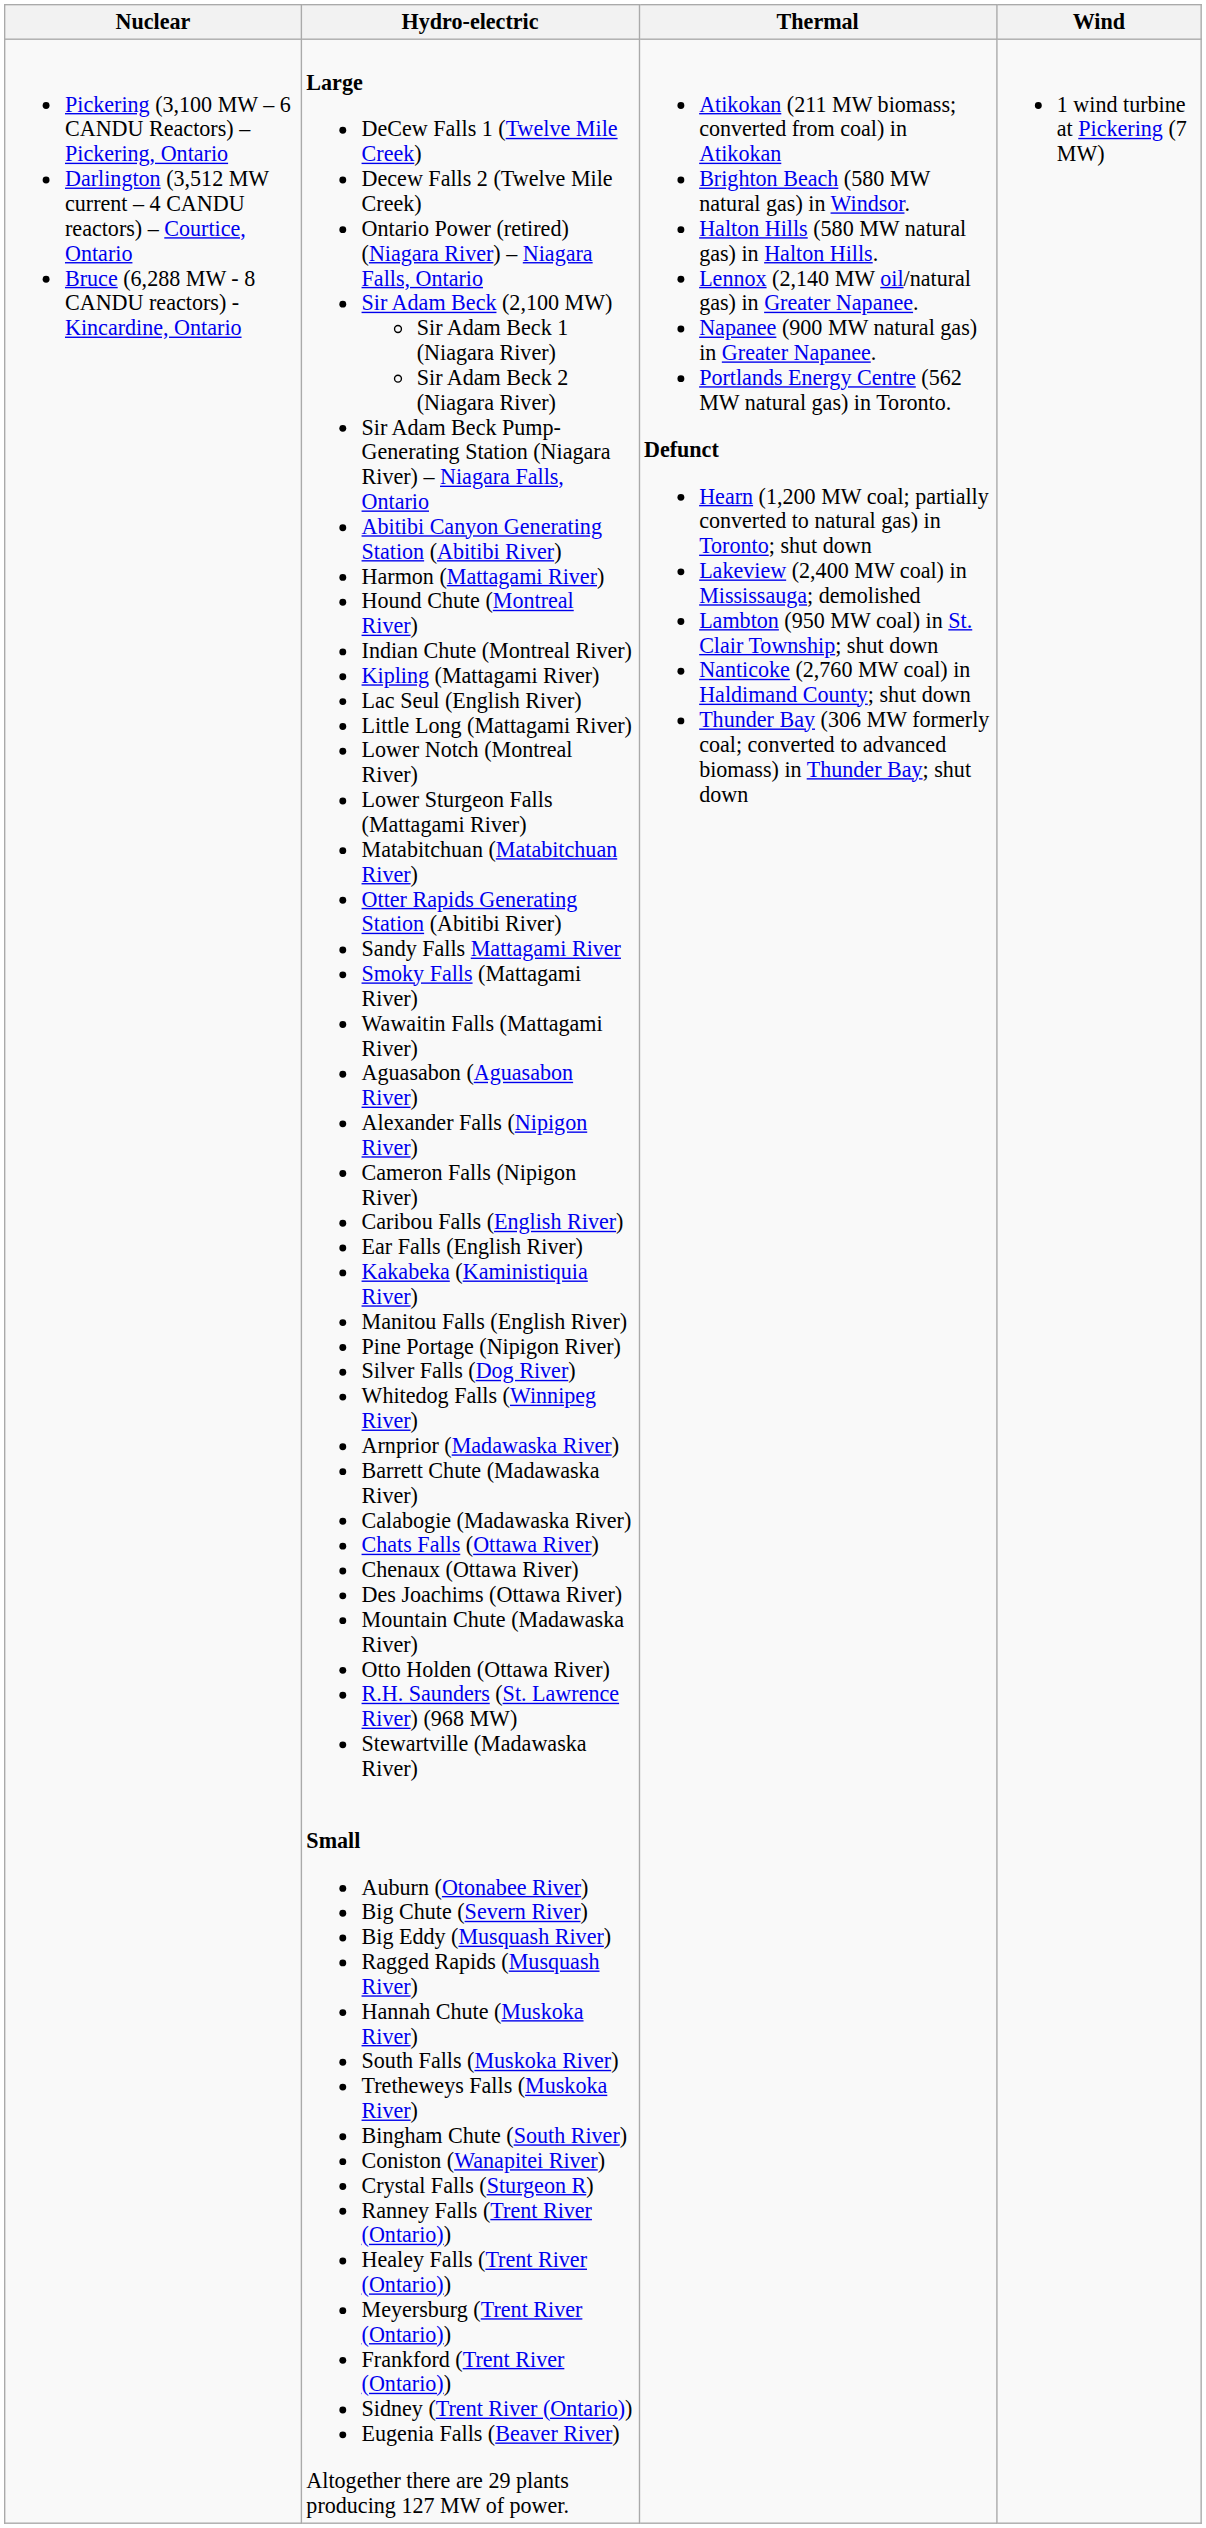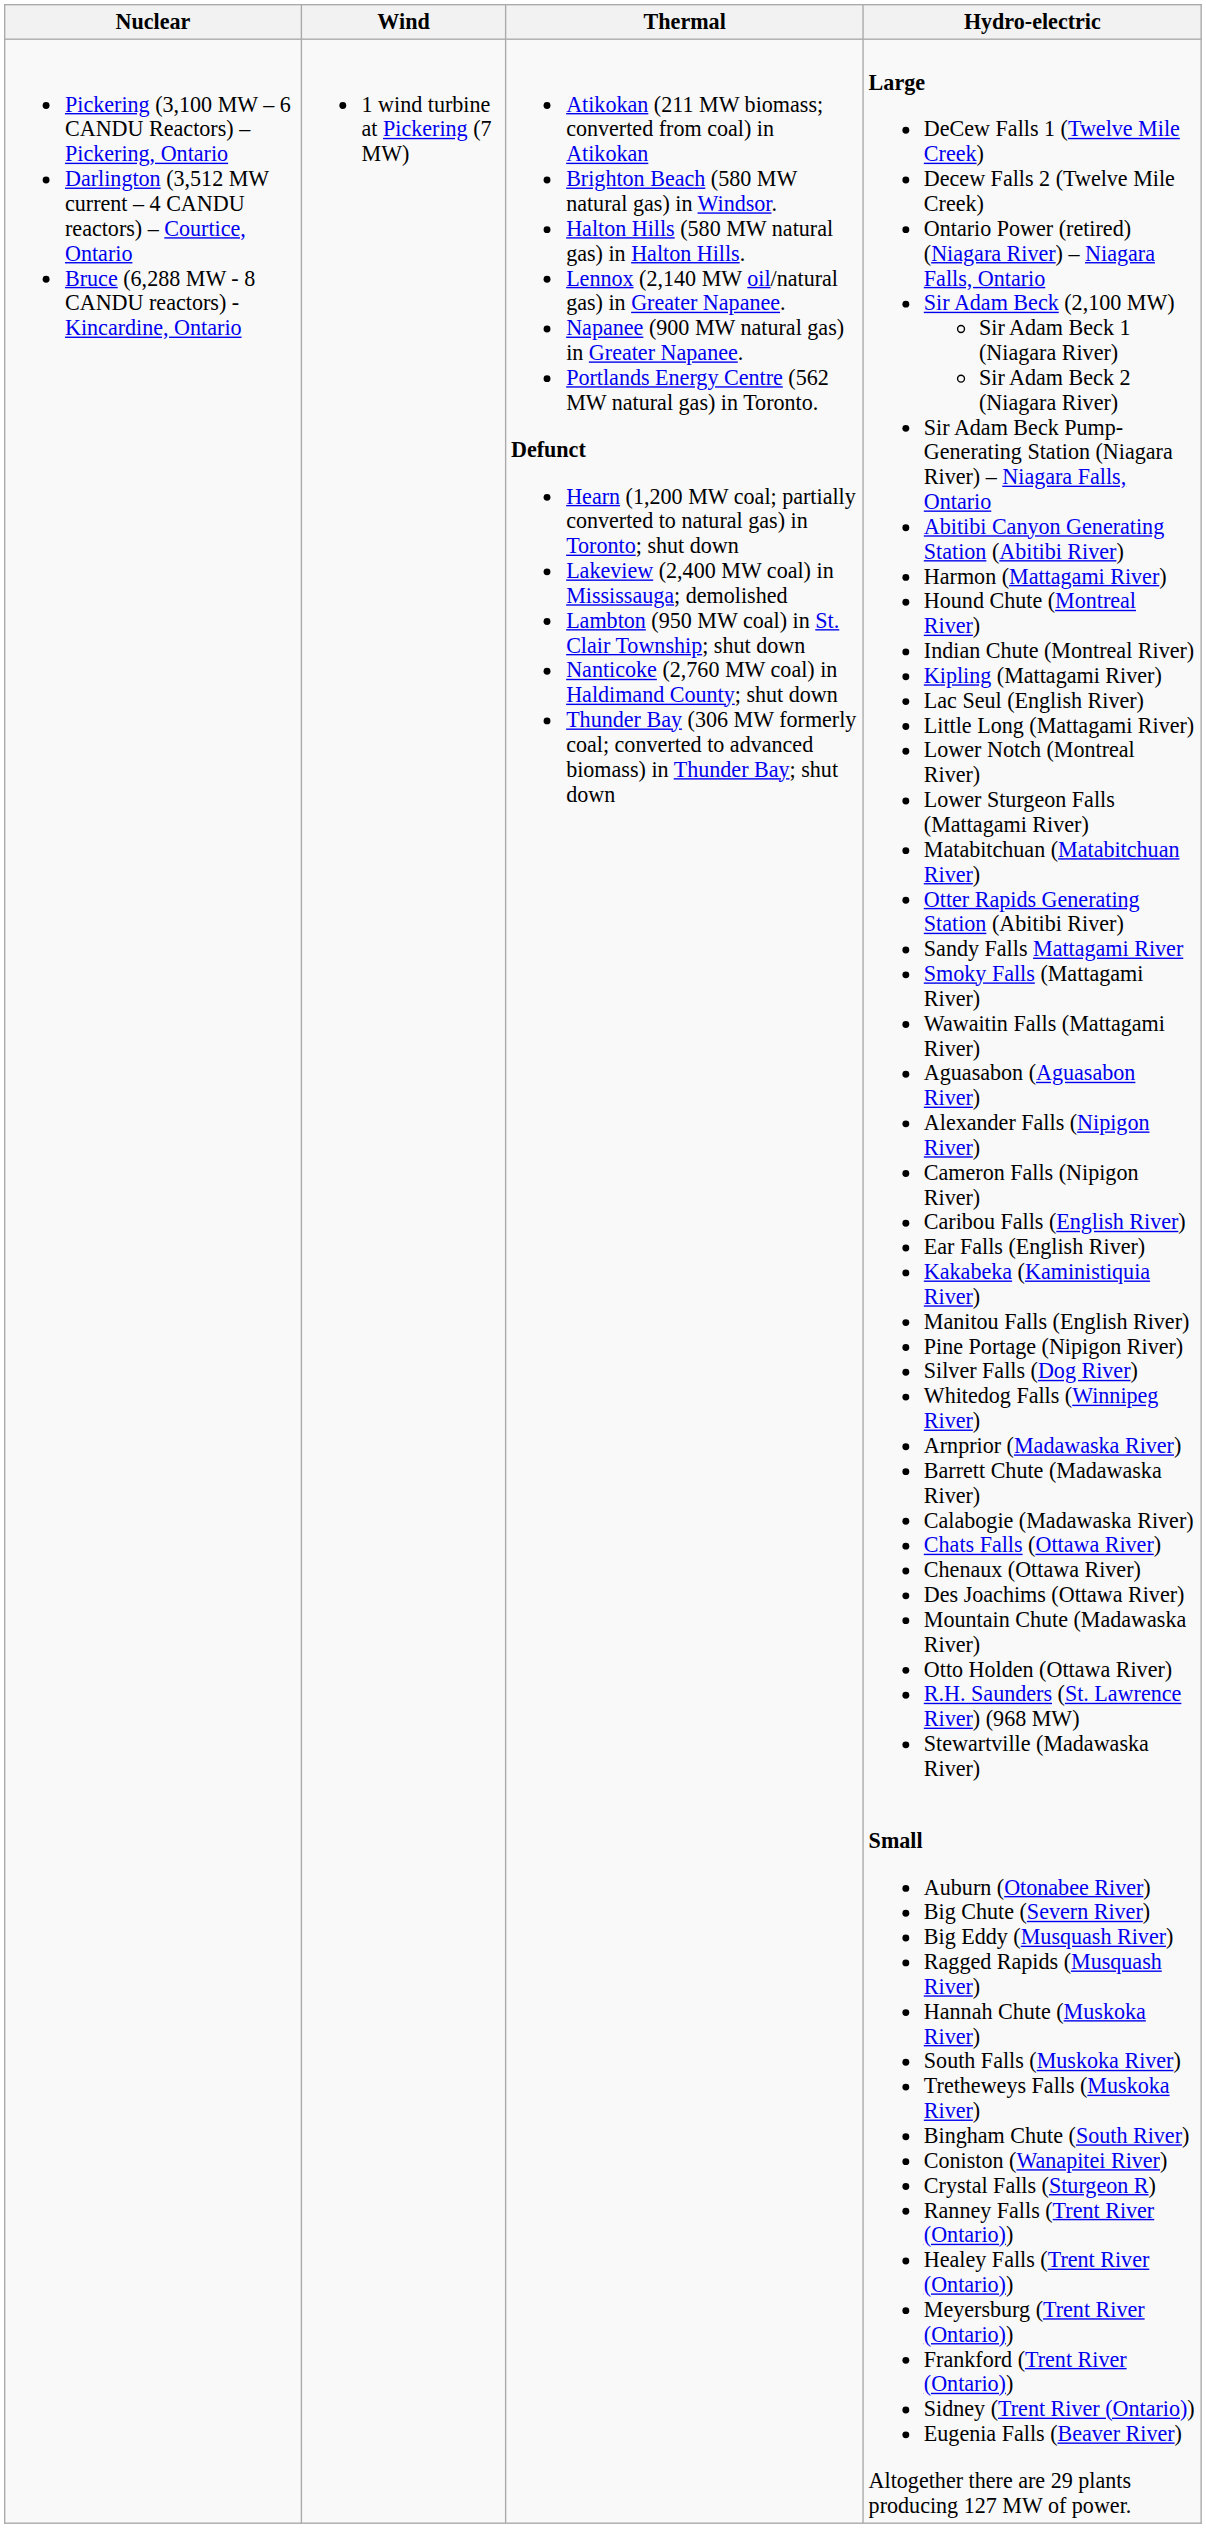columns swapped: (470, 22) <-> (1099, 22)
